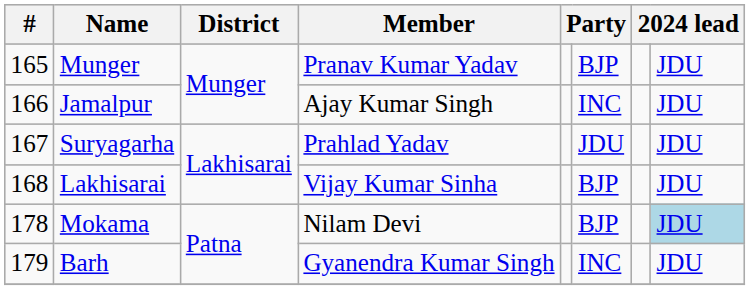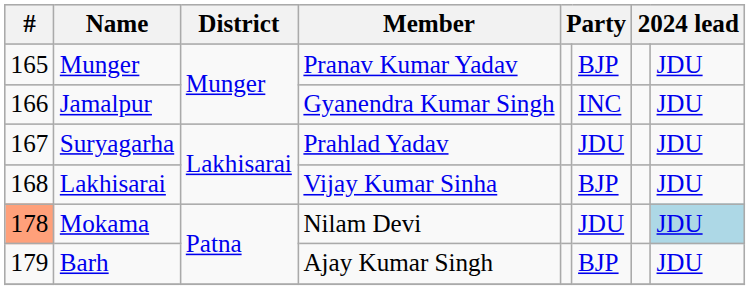(398, 104) Ajay Kumar Singh -> (429, 104) Gyanendra Kumar Singh
(29, 223) no background -> (29, 223) lightsalmon background
(598, 223) BJP -> (601, 223) JDU
(429, 263) Gyanendra Kumar Singh -> (398, 263) Ajay Kumar Singh
(600, 263) INC -> (598, 263) BJP
